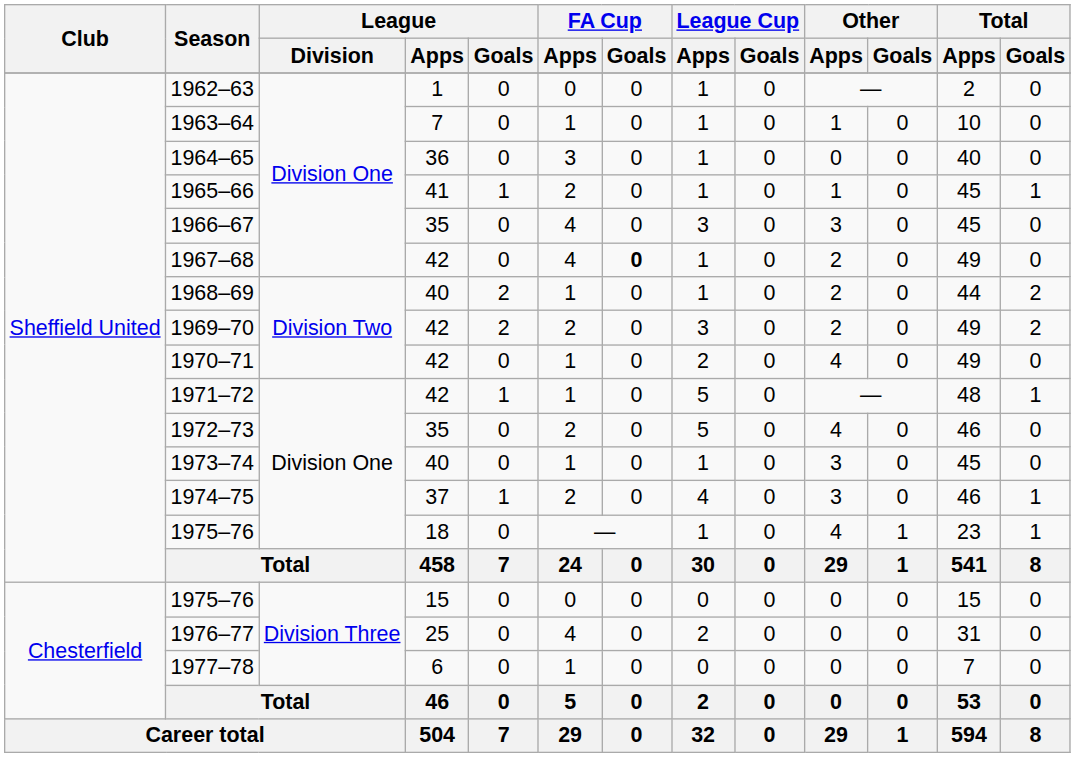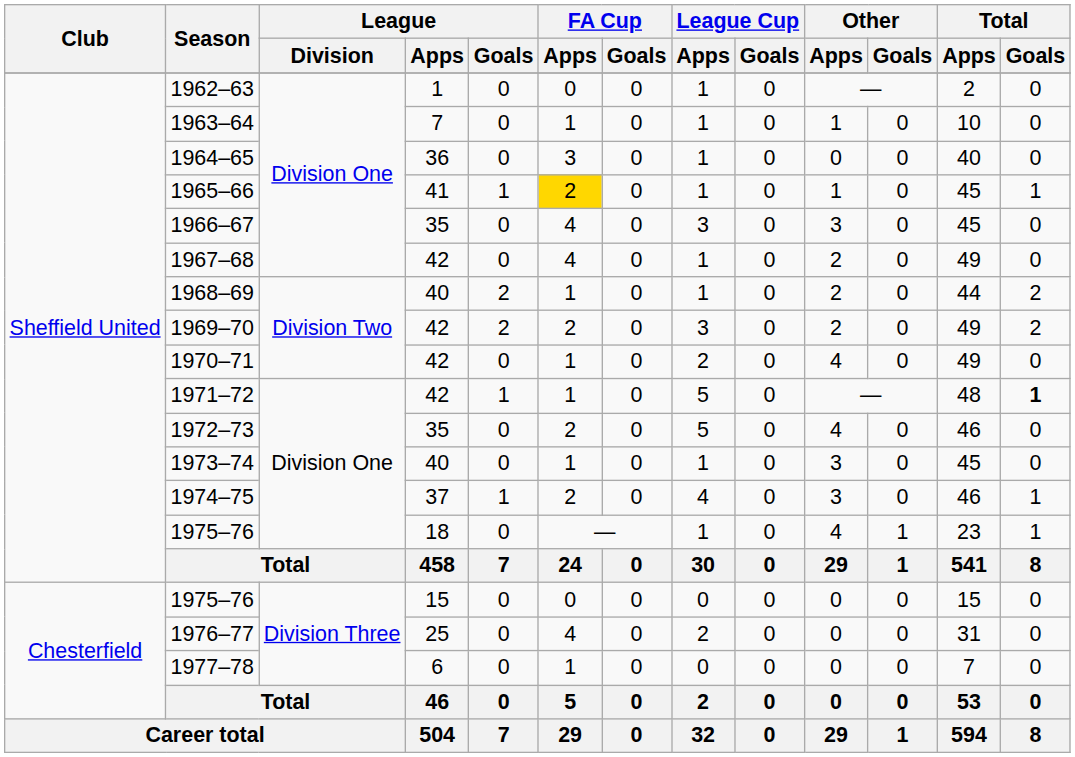(570, 191) no background -> (570, 191) gold background
(637, 259) bold -> (637, 259) normal
(1035, 395) normal -> (1035, 395) bold
